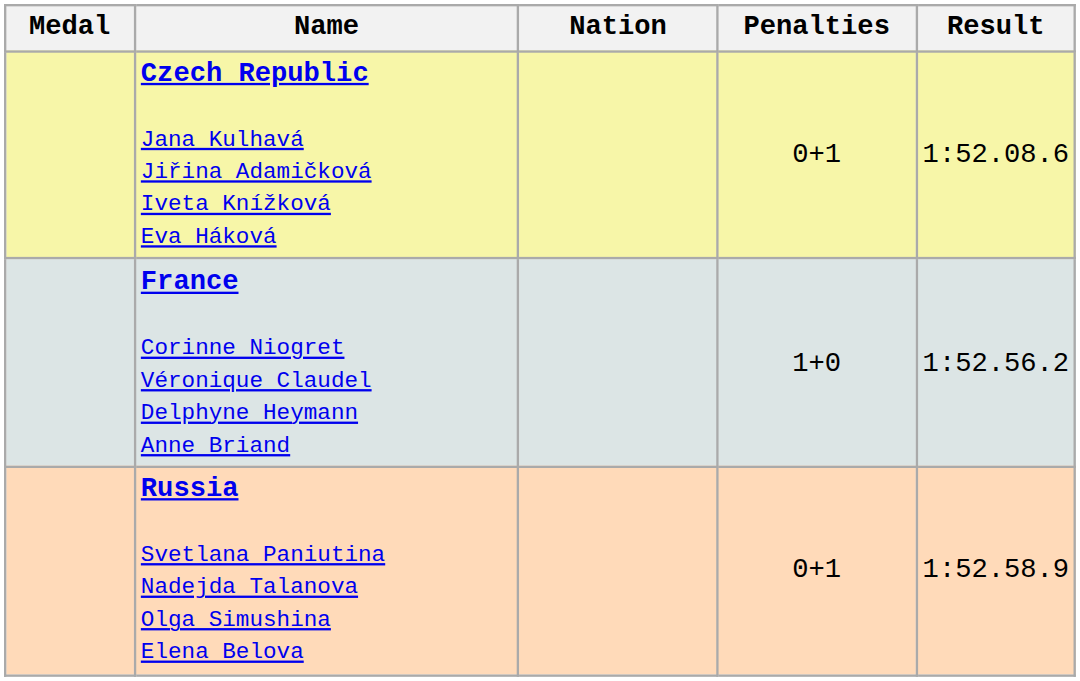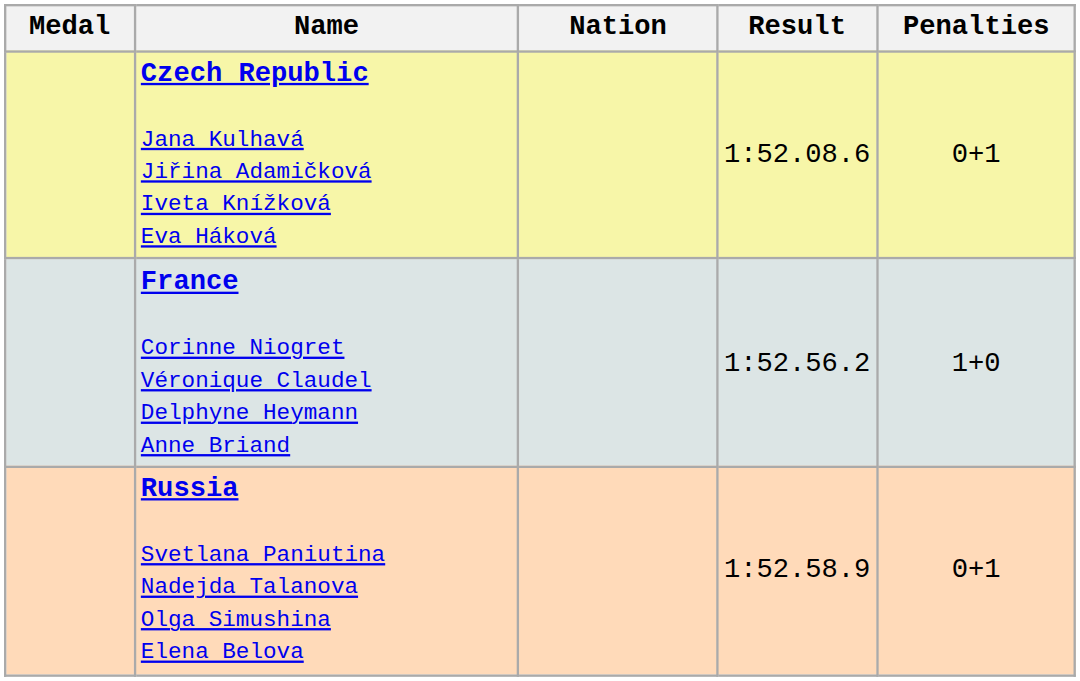columns swapped: (817, 28) <-> (996, 28)
